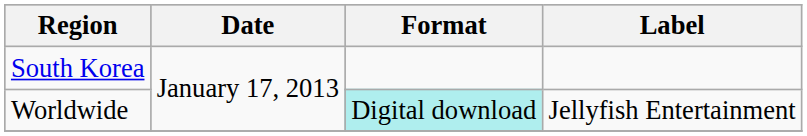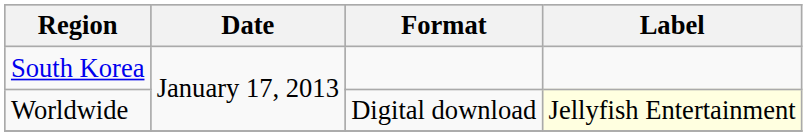(444, 109) paleturquoise background -> (444, 109) no background
(672, 109) no background -> (672, 109) lightyellow background
